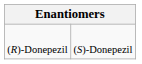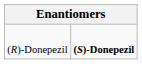(103, 49) normal -> (104, 48) bold
